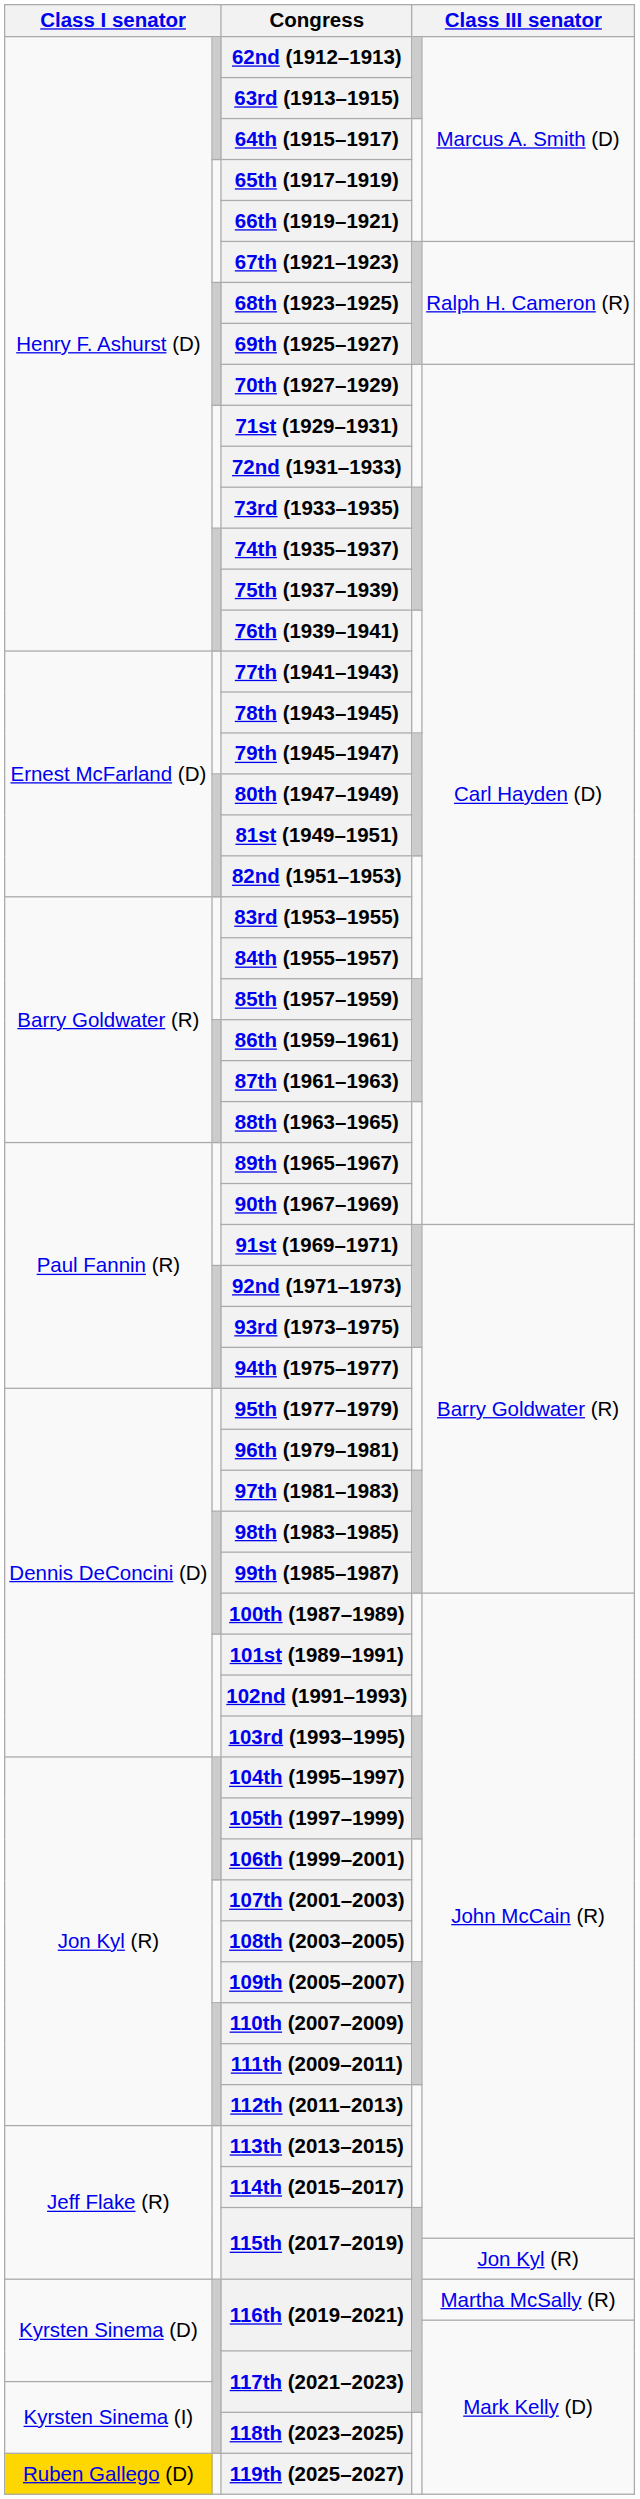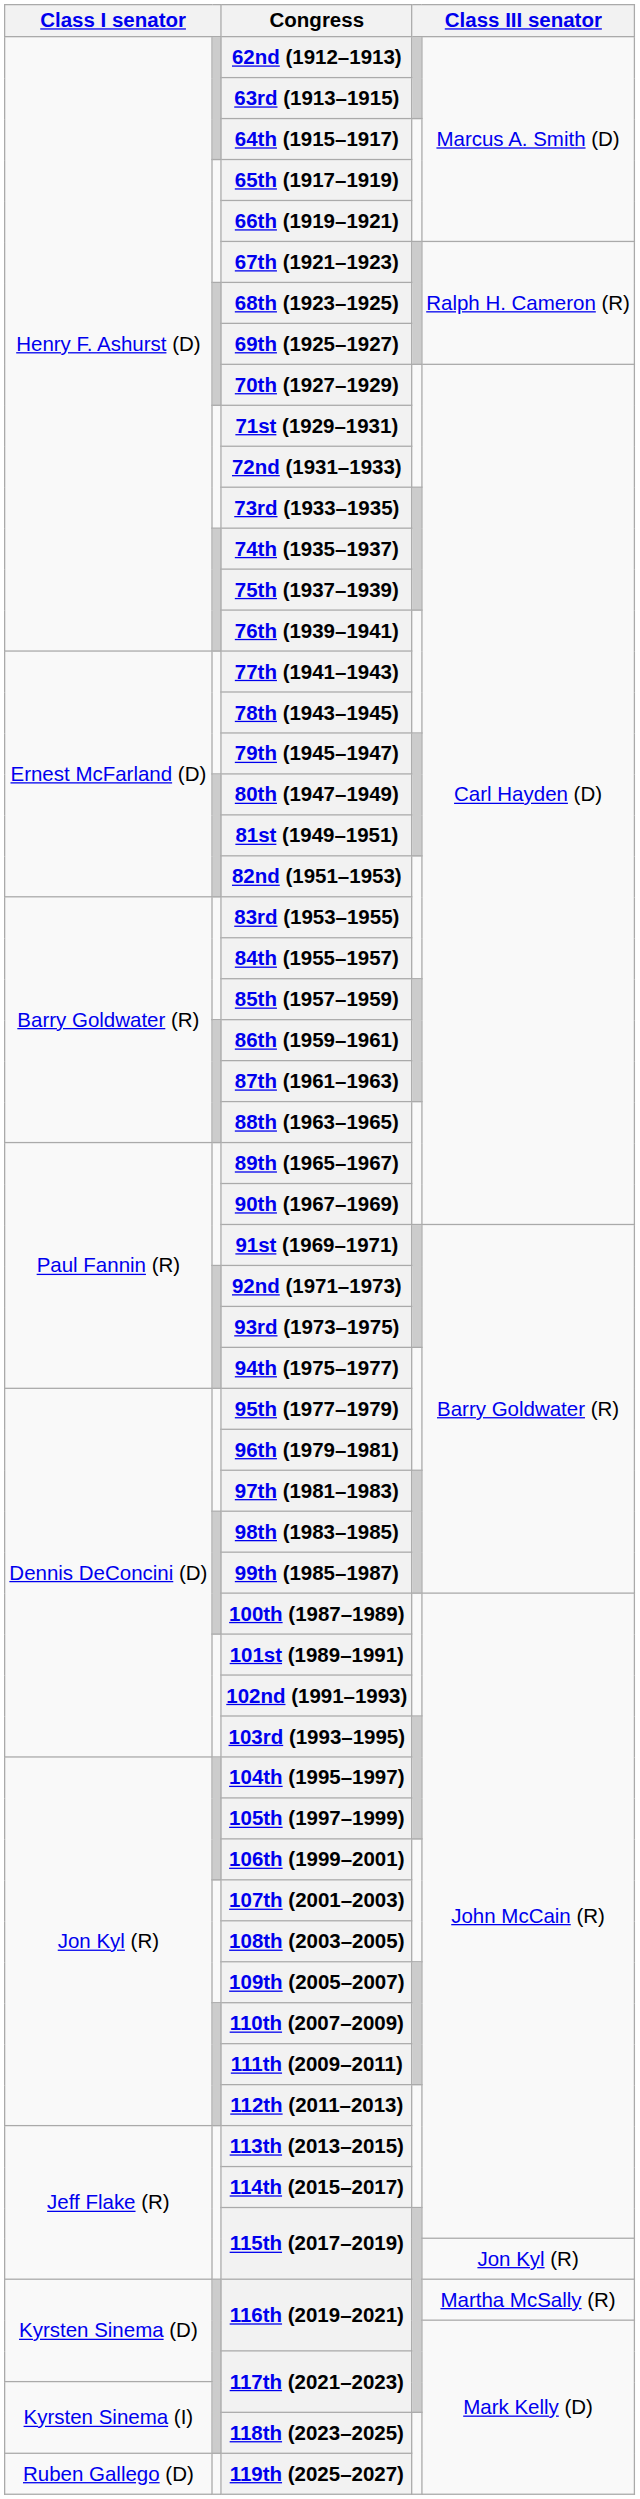(108, 2474) gold background -> (108, 2474) no background
